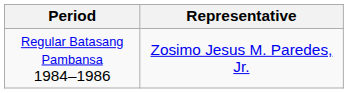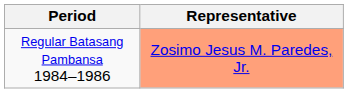(241, 58) no background -> (241, 58) lightsalmon background
